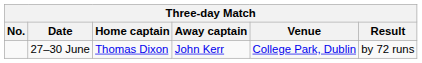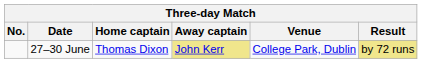(199, 49) no background -> (199, 49) khaki background
(388, 49) no background -> (388, 49) khaki background
